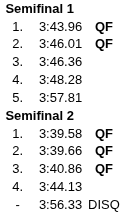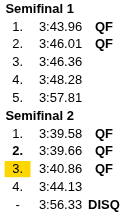(18, 151) normal -> (18, 151) bold
(18, 169) no background -> (18, 169) gold background
(104, 204) normal -> (104, 204) bold
